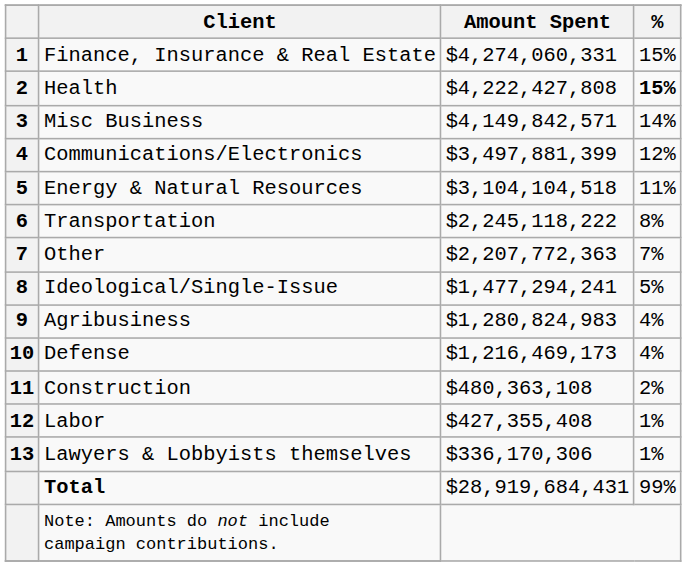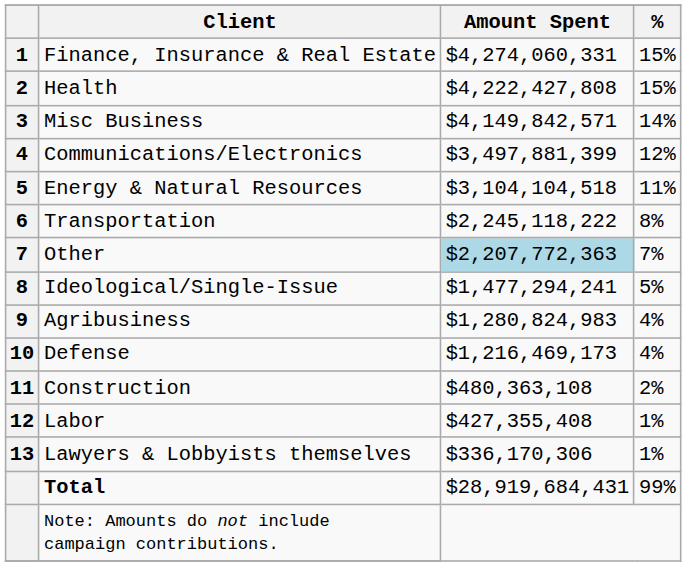(657, 88) bold -> (657, 88) normal
(531, 255) no background -> (531, 255) lightblue background
